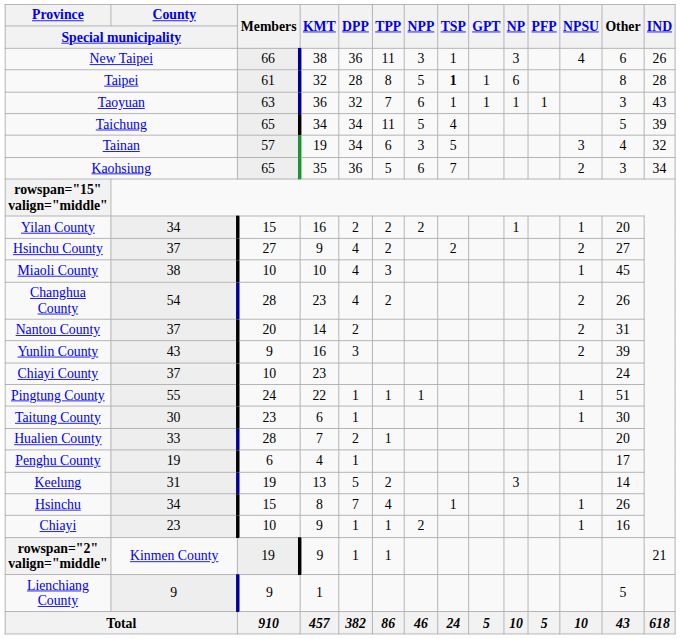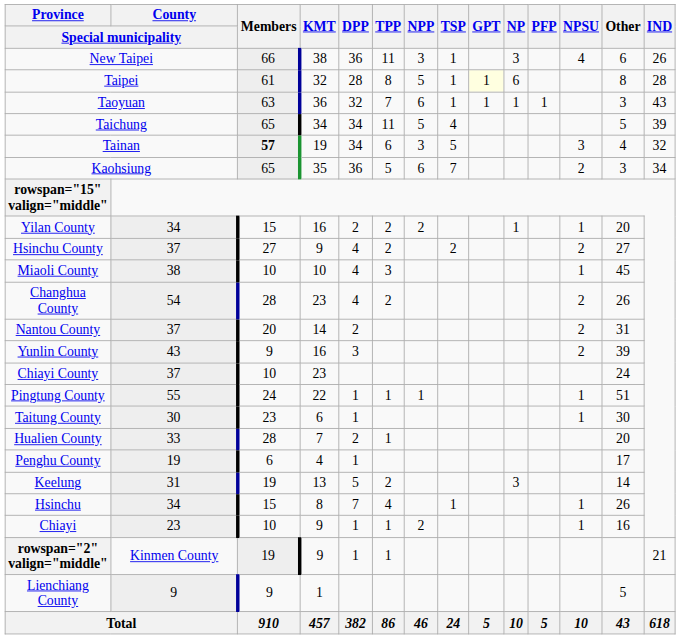(453, 80) bold -> (453, 80) normal
(486, 80) no background -> (486, 80) lightyellow background
(268, 146) normal -> (268, 146) bold
